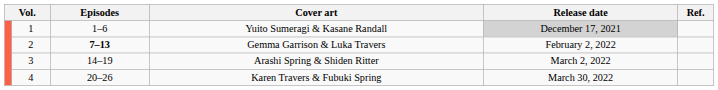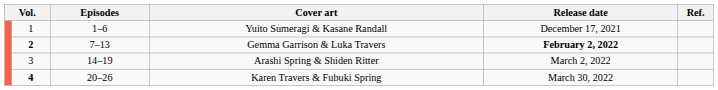(581, 28) lightgrey background -> (581, 28) no background
(31, 45) normal -> (31, 45) bold
(100, 45) bold -> (100, 45) normal
(581, 45) normal -> (581, 45) bold
(31, 77) normal -> (31, 77) bold
